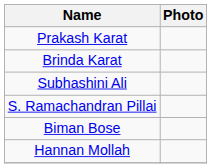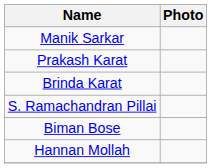+ row: (82, 38)
- row: (82, 83)
